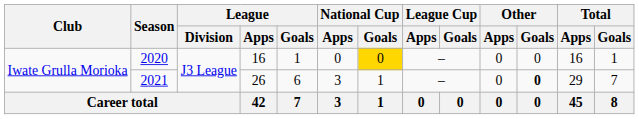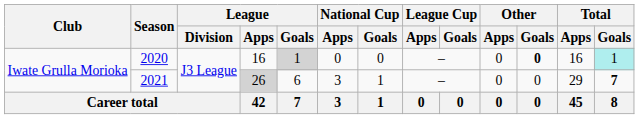(297, 59) no background -> (297, 59) lightgrey background
(380, 59) gold background -> (380, 59) no background
(537, 59) normal -> (537, 59) bold
(614, 59) no background -> (614, 59) paleturquoise background
(259, 80) no background -> (259, 80) lightgrey background
(537, 80) bold -> (537, 80) normal
(614, 80) normal -> (614, 80) bold
